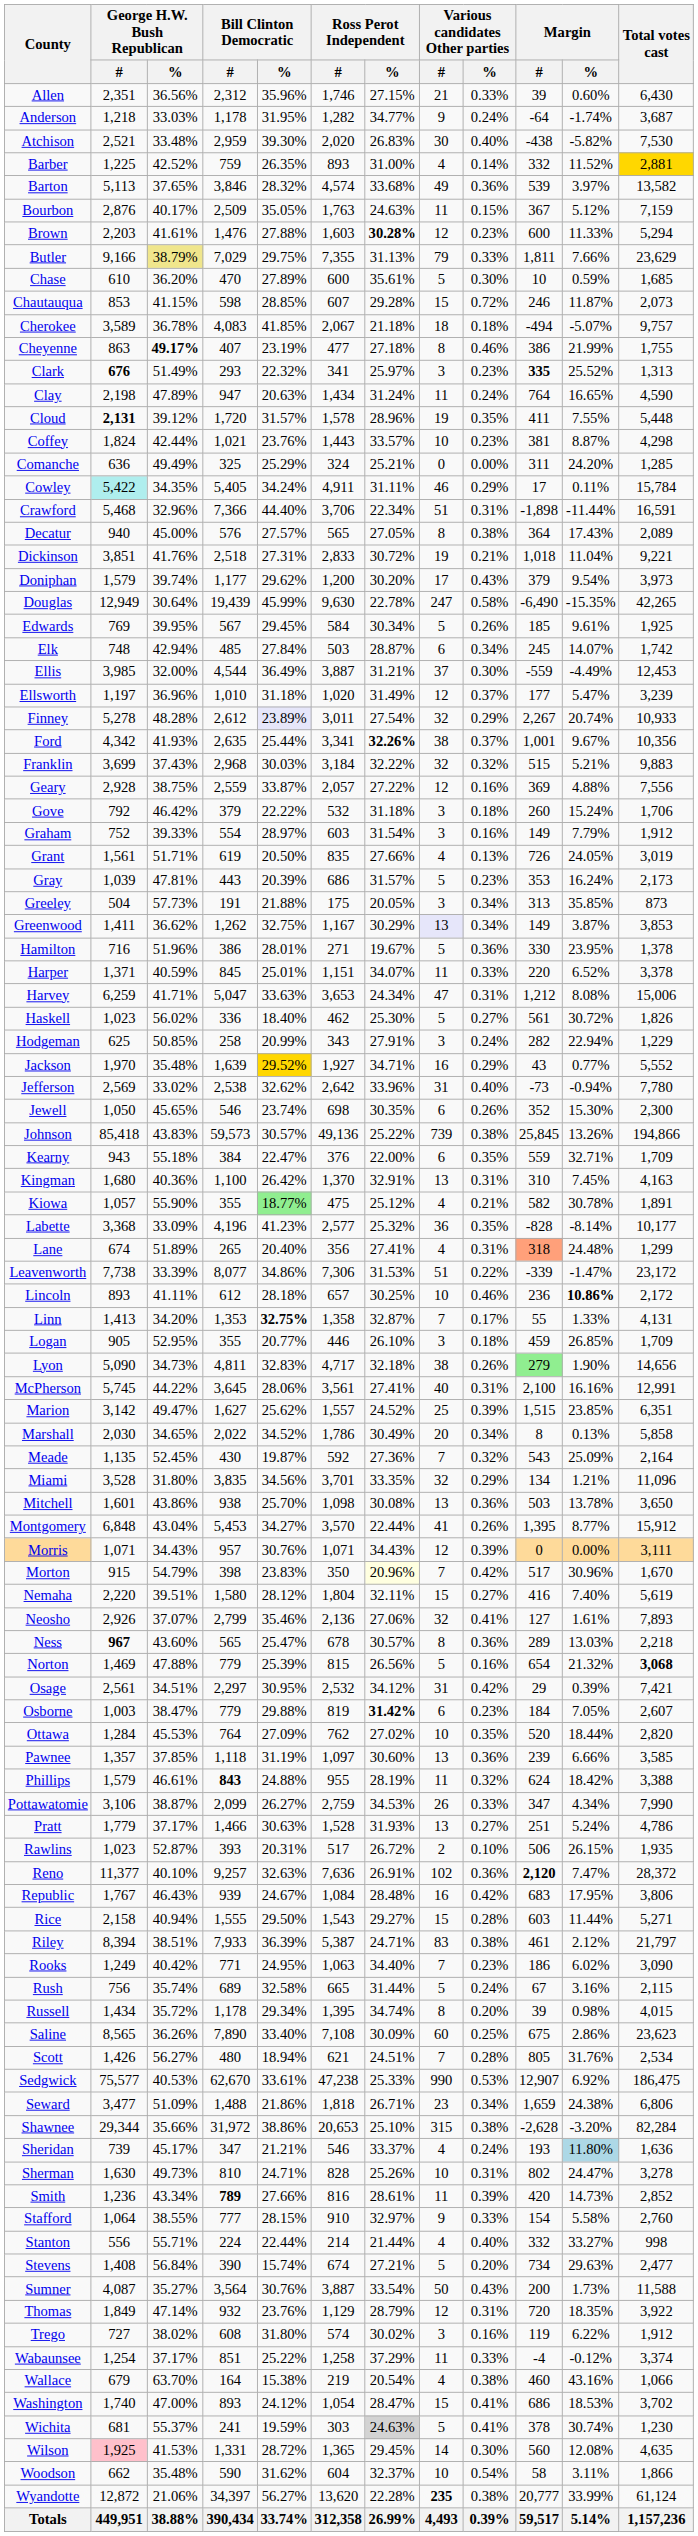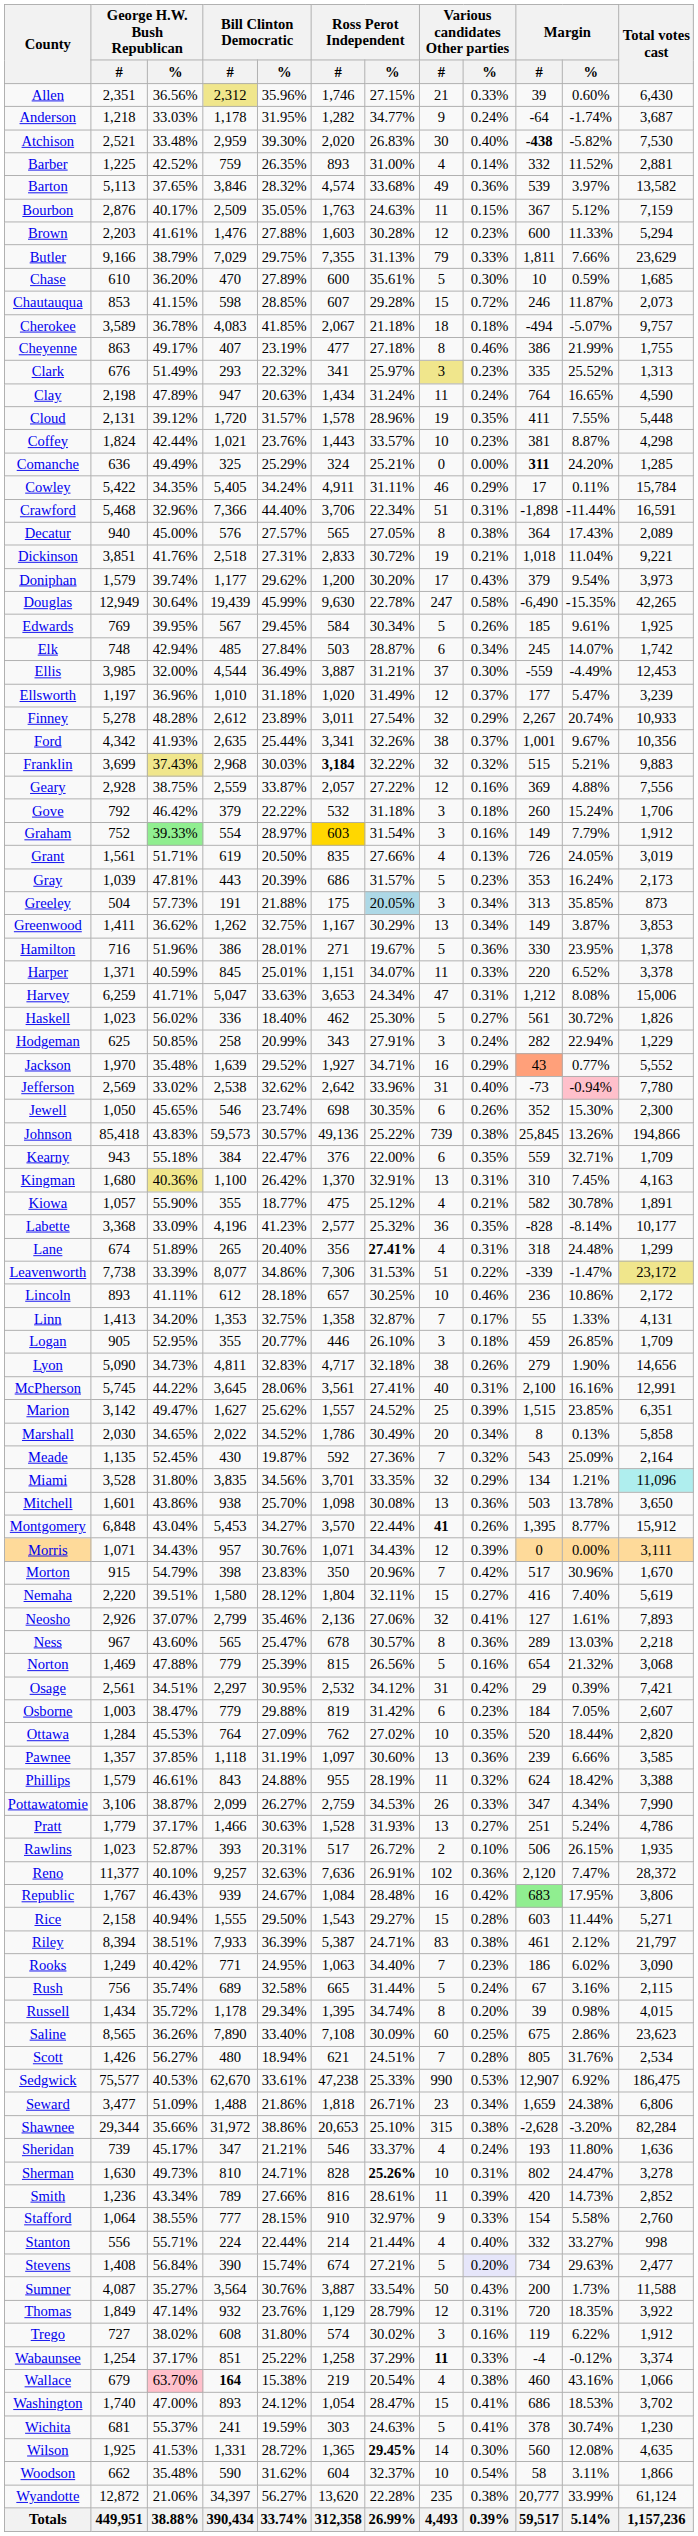(230, 94) no background -> (230, 94) khaki background
(539, 141) normal -> (539, 141) bold
(656, 164) gold background -> (656, 164) no background
(392, 233) bold -> (392, 233) normal
(175, 256) khaki background -> (175, 256) no background
(175, 348) bold -> (175, 348) normal
(119, 372) bold -> (119, 372) normal
(441, 372) no background -> (441, 372) khaki background
(539, 372) bold -> (539, 372) normal
(119, 418) bold -> (119, 418) normal
(539, 464) normal -> (539, 464) bold
(119, 487) paleturquoise background -> (119, 487) no background
(284, 718) lavender background -> (284, 718) no background
(392, 741) bold -> (392, 741) normal
(175, 764) no background -> (175, 764) khaki background
(338, 764) normal -> (338, 764) bold
(175, 833) no background -> (175, 833) lightgreen background
(338, 833) no background -> (338, 833) gold background
(392, 903) no background -> (392, 903) lightblue background
(441, 926) lavender background -> (441, 926) no background
(284, 1064) gold background -> (284, 1064) no background
(539, 1064) no background -> (539, 1064) lightsalmon background
(591, 1087) no background -> (591, 1087) pink background
(175, 1180) no background -> (175, 1180) khaki background
(284, 1203) lightgreen background -> (284, 1203) no background
(392, 1249) normal -> (392, 1249) bold
(539, 1249) lightsalmon background -> (539, 1249) no background
(656, 1272) no background -> (656, 1272) khaki background
(591, 1295) bold -> (591, 1295) normal
(284, 1318) bold -> (284, 1318) normal
(539, 1365) lightgreen background -> (539, 1365) no background
(656, 1480) no background -> (656, 1480) paleturquoise background
(441, 1526) normal -> (441, 1526) bold
(392, 1572) lightyellow background -> (392, 1572) no background
(119, 1642) bold -> (119, 1642) normal
(656, 1665) bold -> (656, 1665) normal
(392, 1711) bold -> (392, 1711) normal
(230, 1780) bold -> (230, 1780) normal
(539, 1873) bold -> (539, 1873) normal
(539, 1896) no background -> (539, 1896) lightgreen background
(591, 2150) lightblue background -> (591, 2150) no background
(392, 2173) normal -> (392, 2173) bold
(230, 2196) bold -> (230, 2196) normal
(490, 2265) no background -> (490, 2265) lavender background
(441, 2357) normal -> (441, 2357) bold
(175, 2381) no background -> (175, 2381) pink background
(230, 2381) normal -> (230, 2381) bold
(392, 2427) lightgrey background -> (392, 2427) no background
(119, 2450) pink background -> (119, 2450) no background
(392, 2450) normal -> (392, 2450) bold
(441, 2496) bold -> (441, 2496) normal
